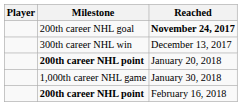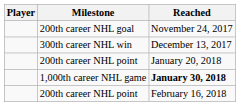(193, 28) bold -> (192, 28) normal
(92, 61) bold -> (89, 61) normal
(186, 77) normal -> (188, 77) bold
(92, 93) bold -> (89, 93) normal
